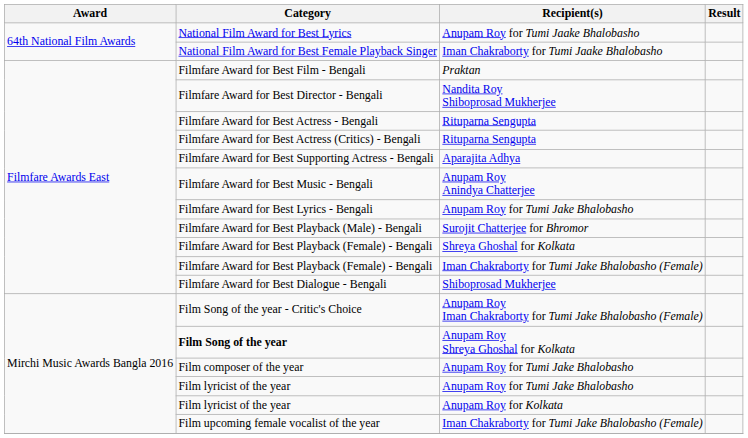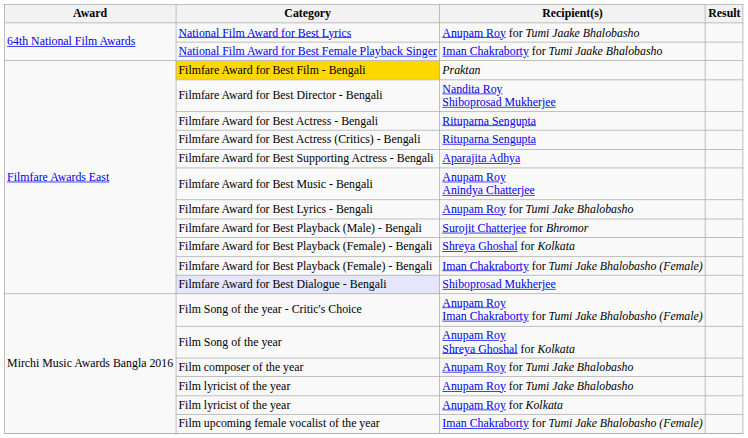(272, 70) no background -> (272, 70) gold background
(283, 284) no background -> (283, 284) lavender background
(233, 342) bold -> (230, 342) normal
